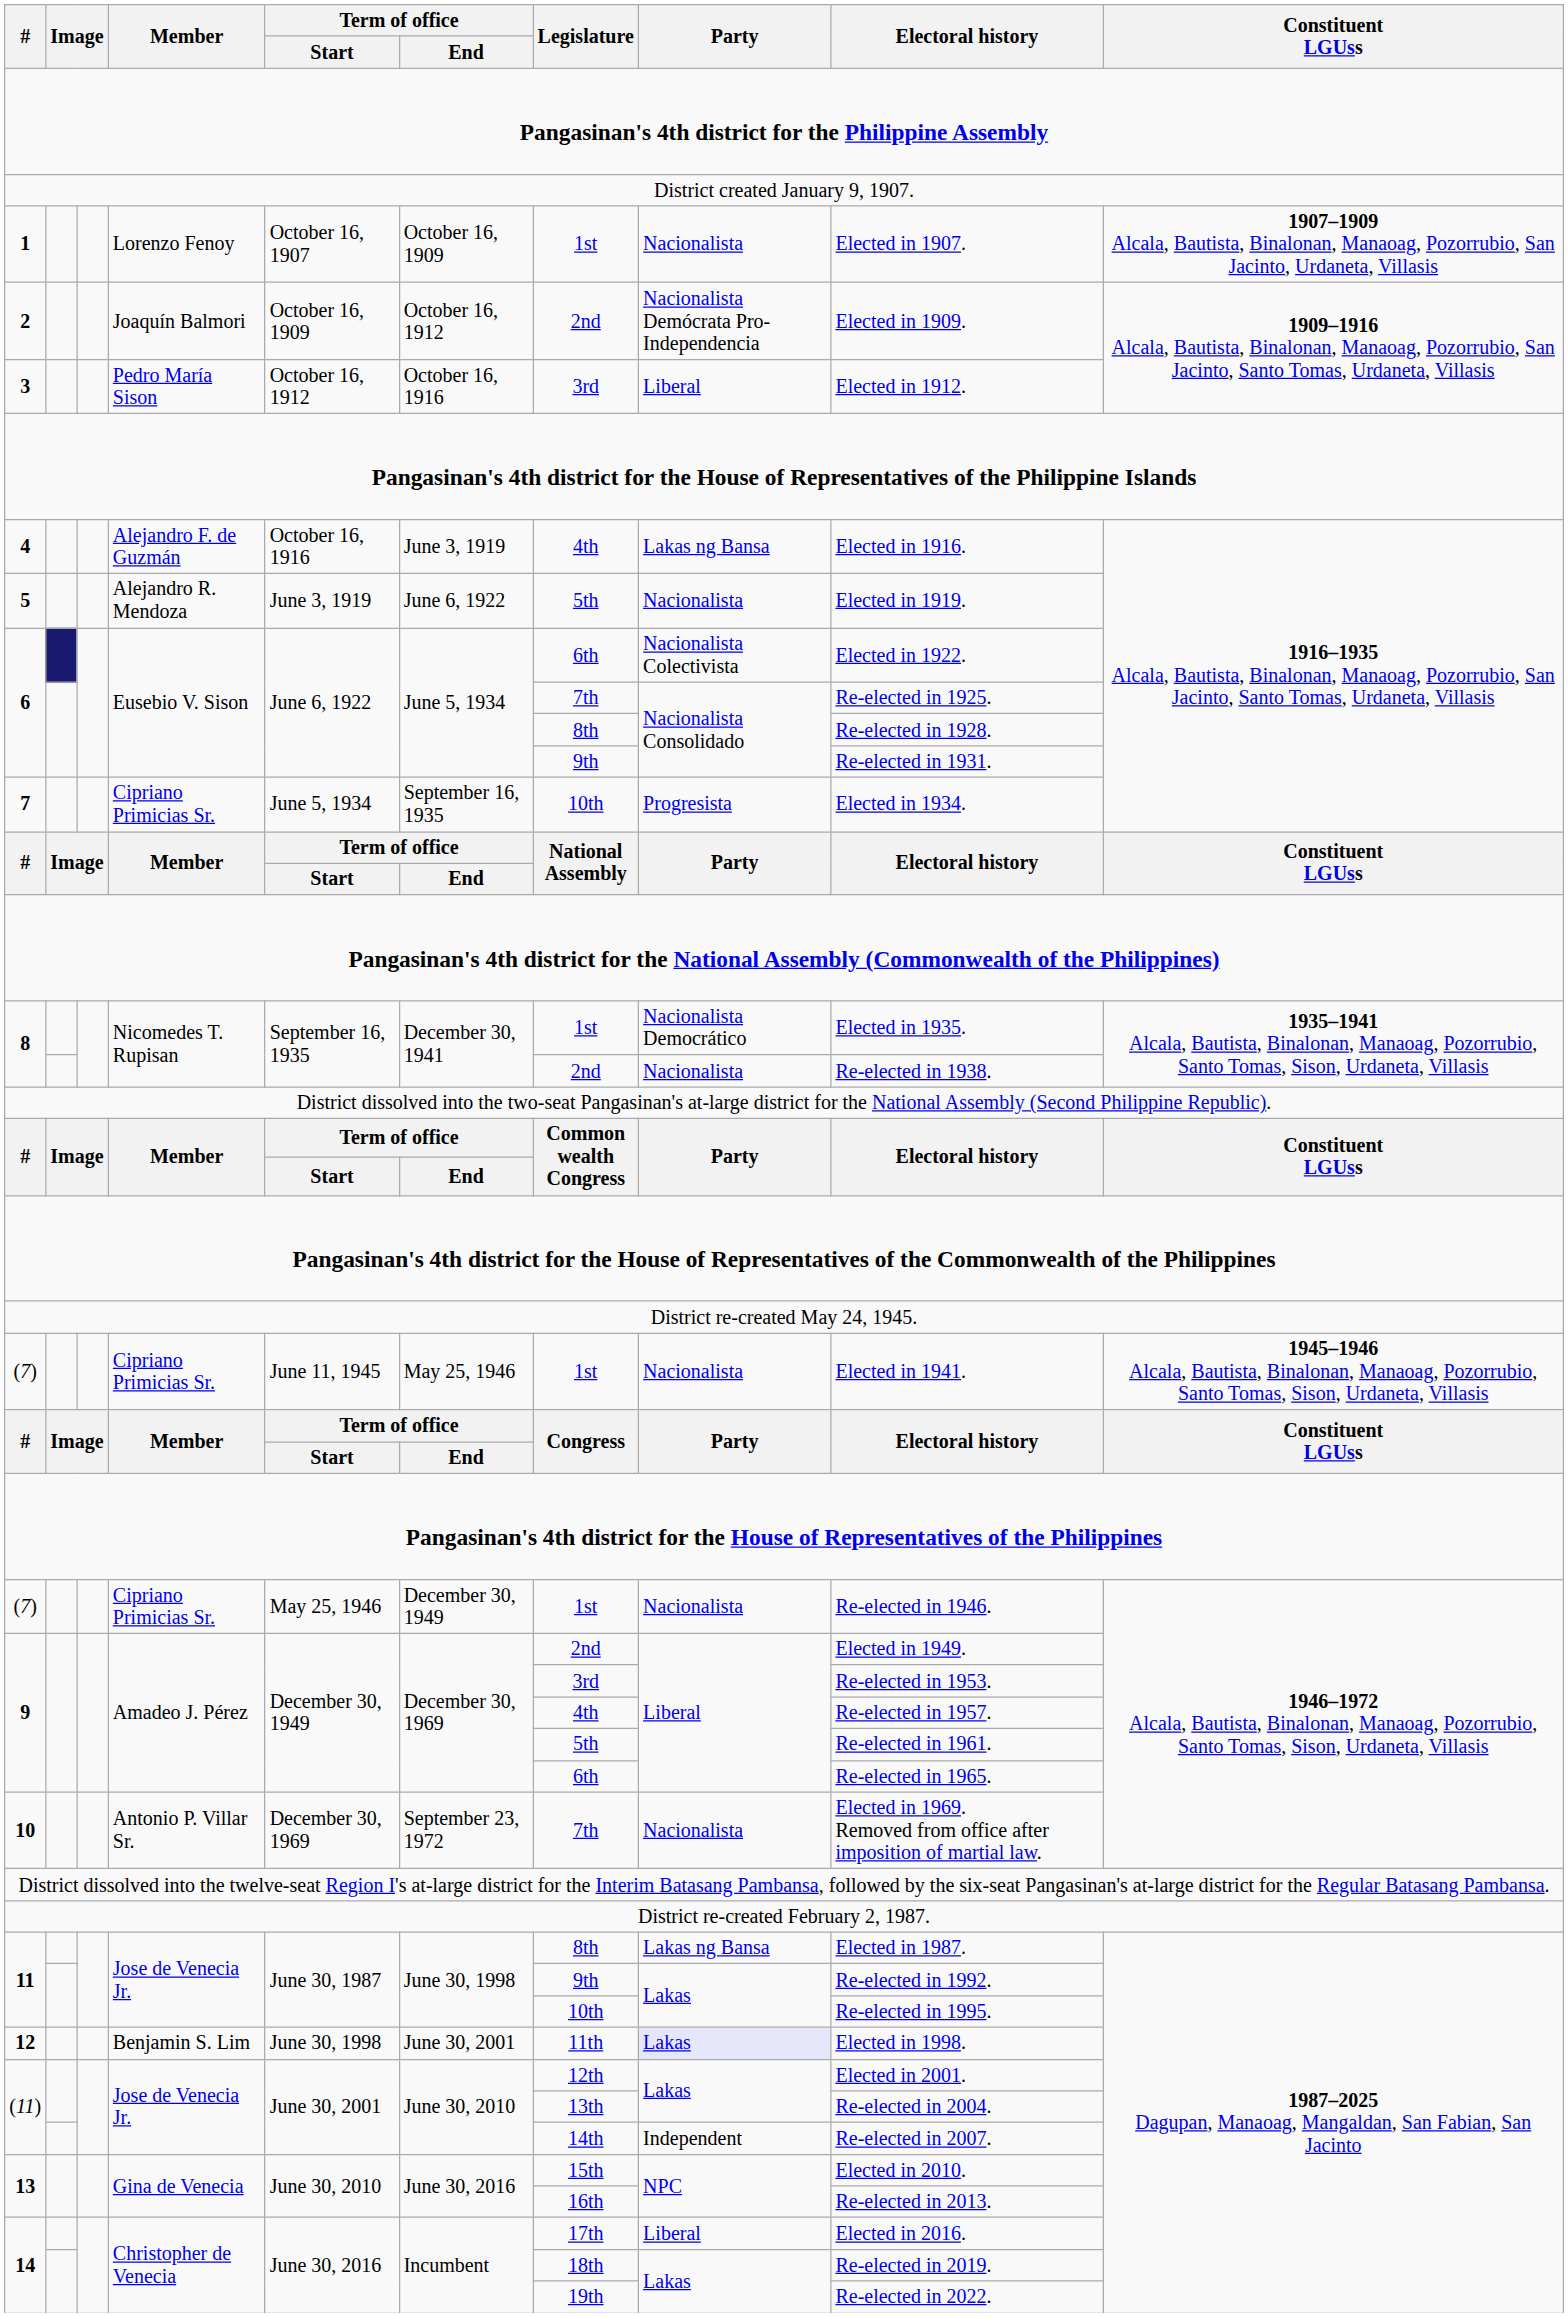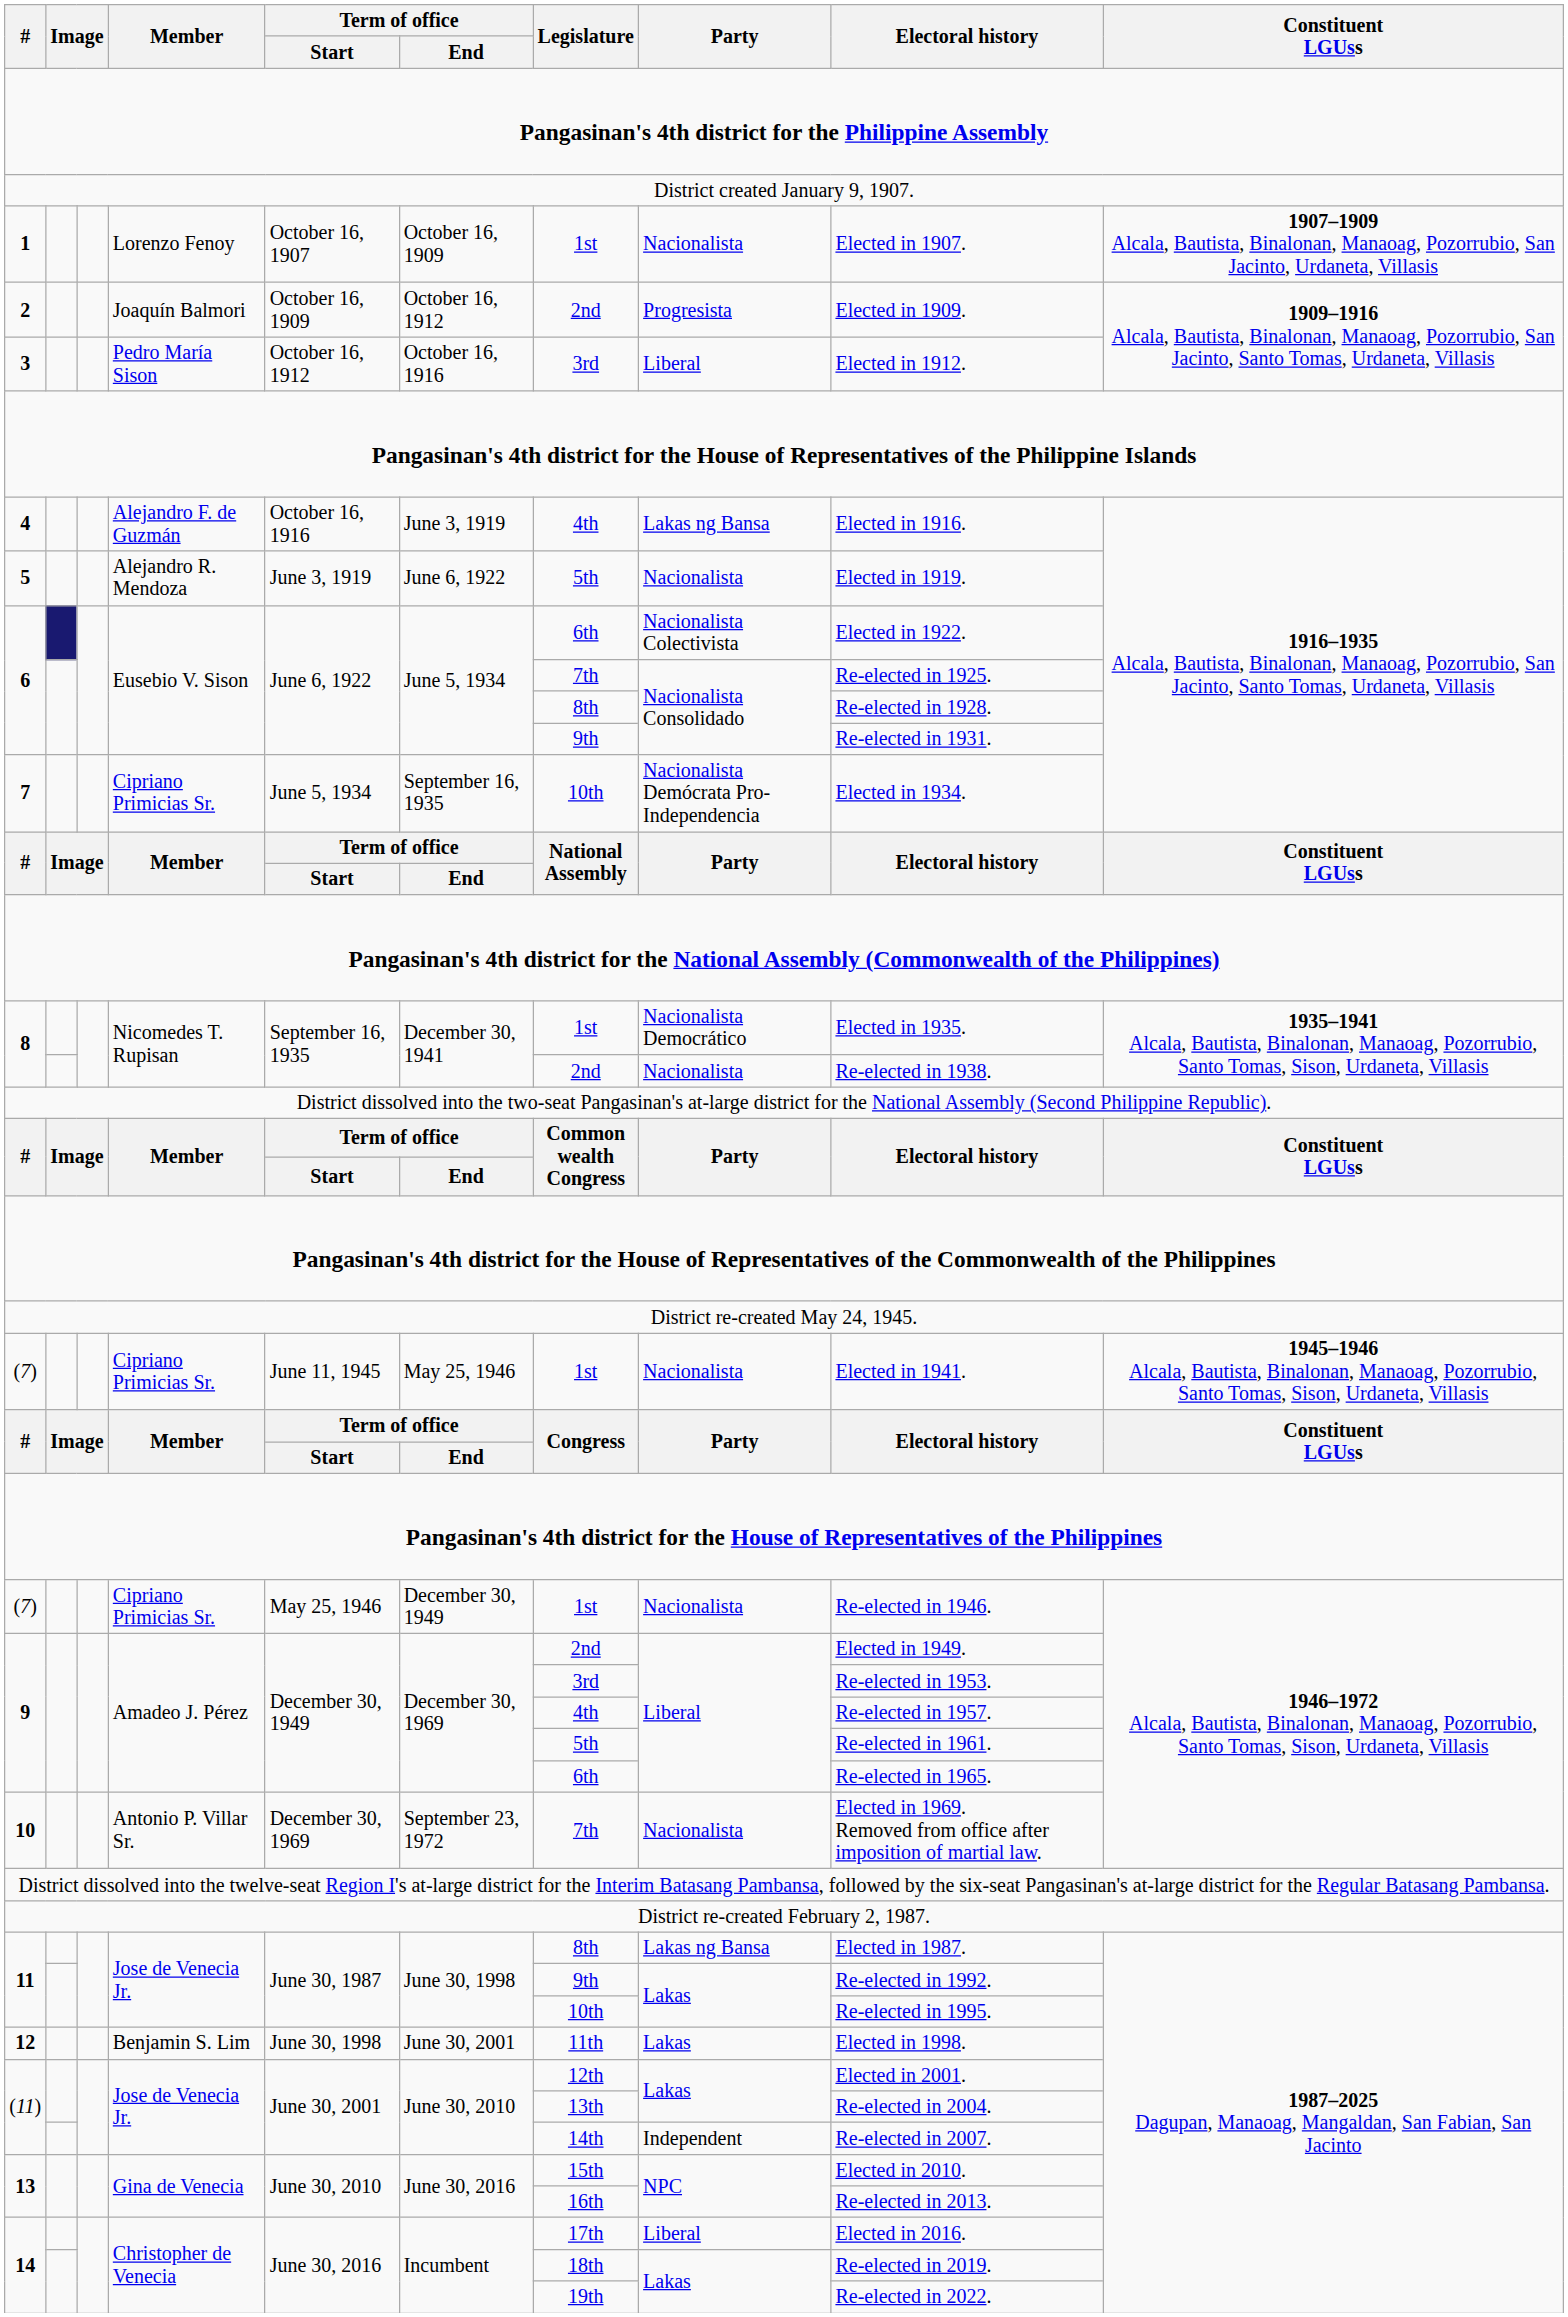(707, 320) Nacionalista Demócrata Pro-Independencia -> (688, 309) Progresista
(688, 804) Progresista -> (707, 793) Nacionalista Demócrata Pro-Independencia
(667, 2043) lavender background -> (667, 2043) no background
